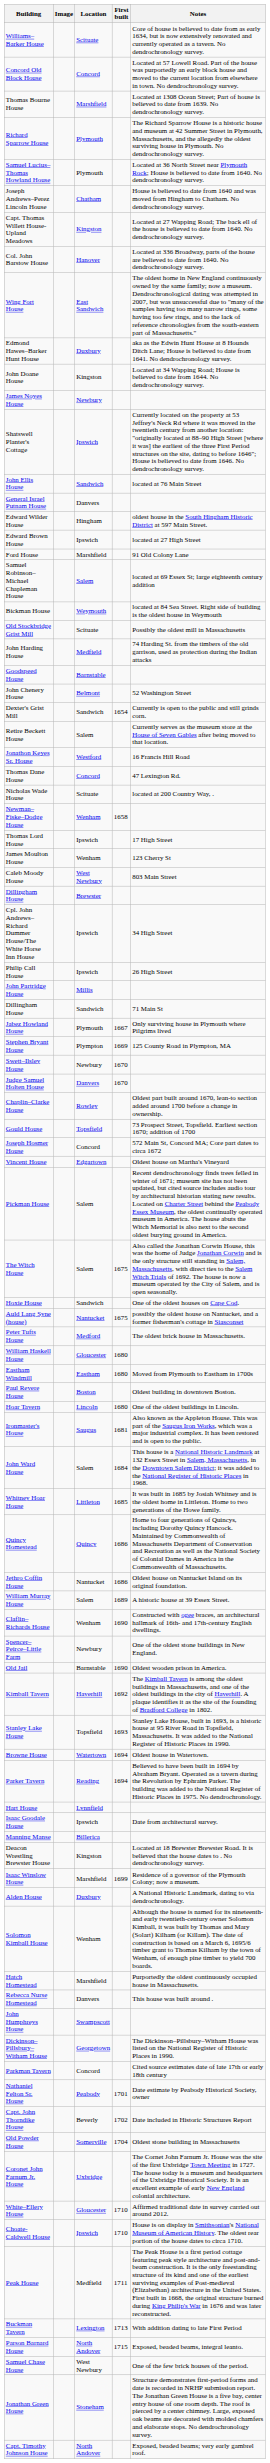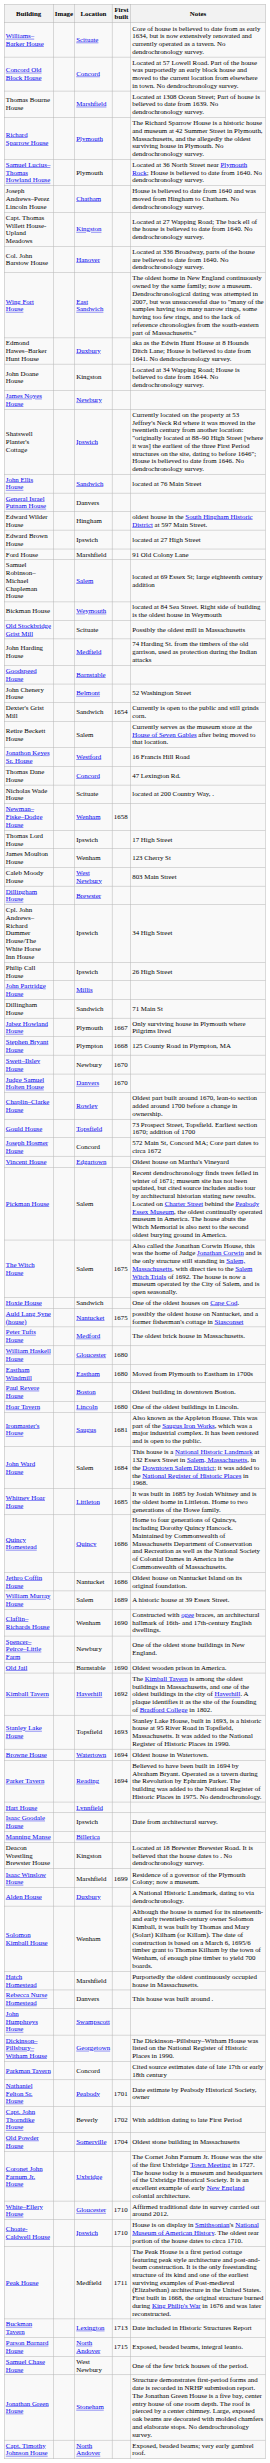(121, 1046) 1669 -> (121, 1046) 1668
(192, 2119) Date included in Historic Structures Report -> (187, 2119) With addition dating to late First Period
(187, 2328) With addition dating to late First Period -> (192, 2328) Date included in Historic Structures Report
